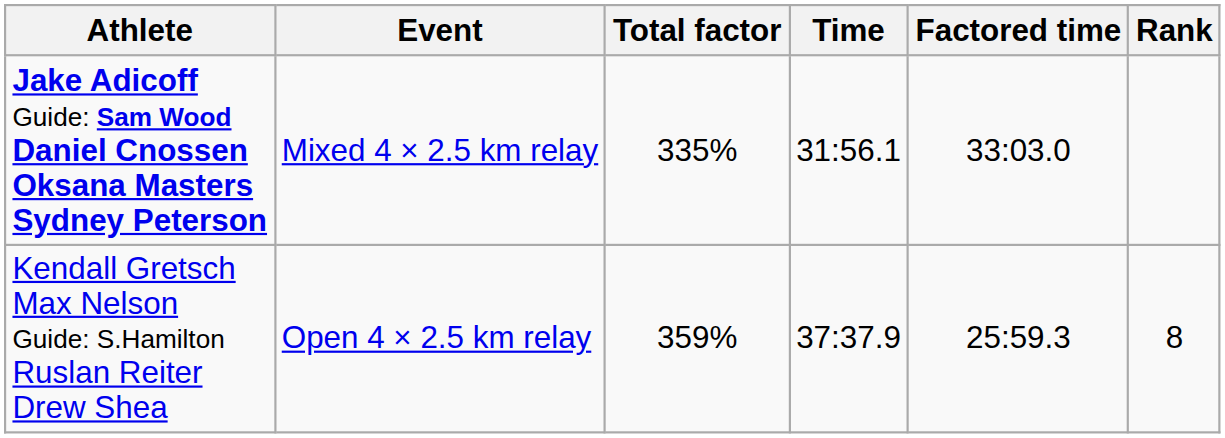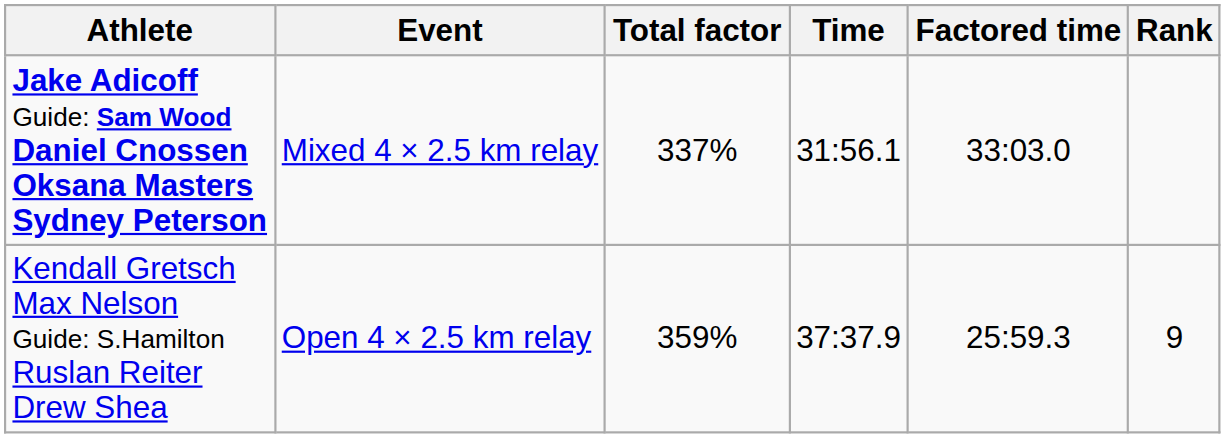(697, 150) 335% -> (697, 150) 337%
(1174, 339) 8 -> (1174, 339) 9
